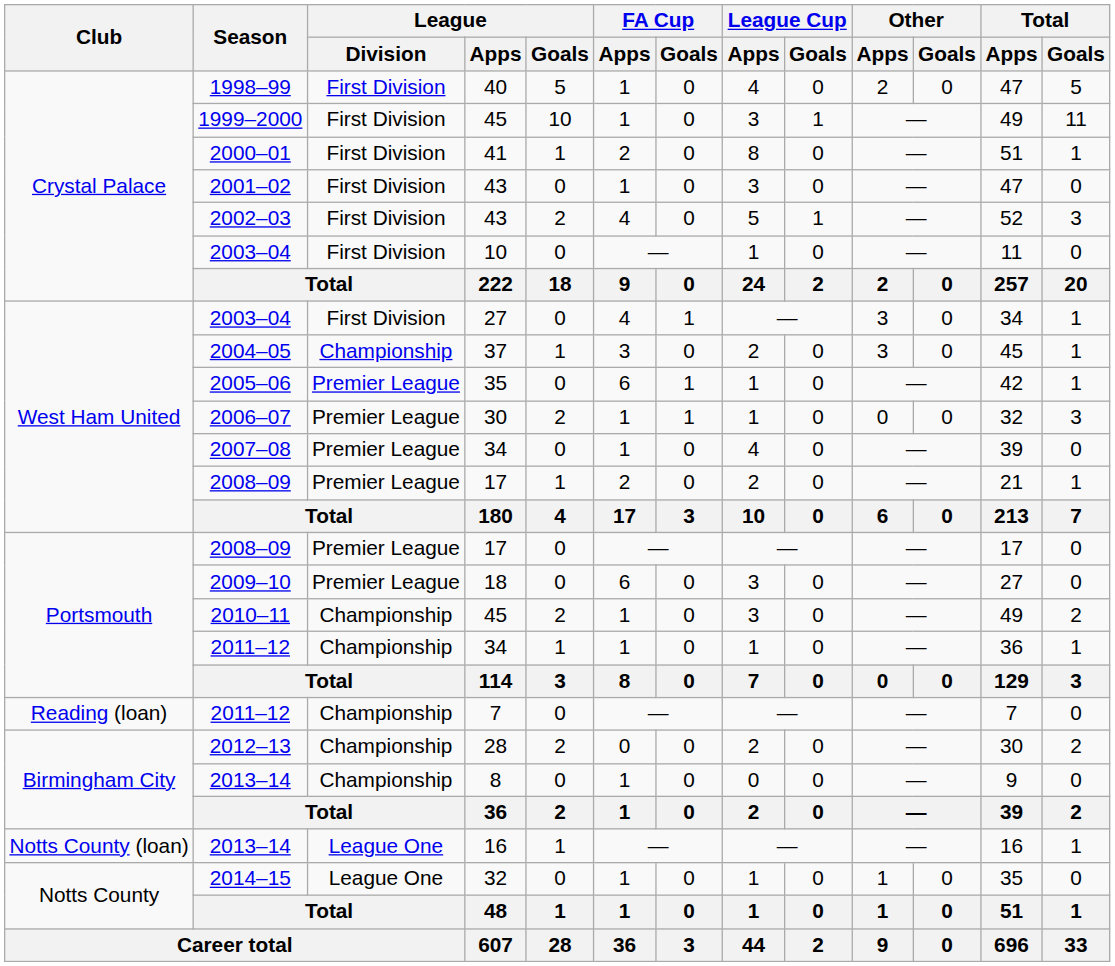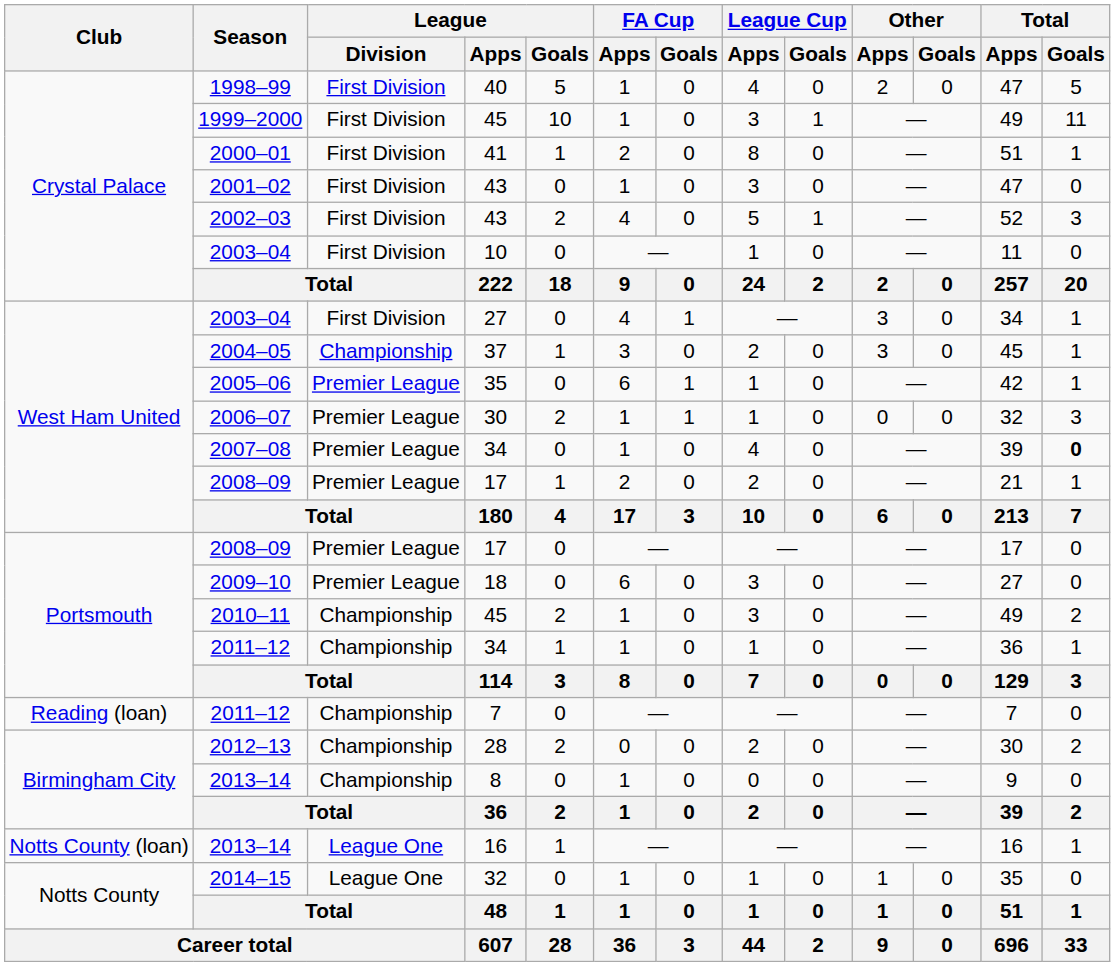(1076, 449) normal -> (1076, 449) bold
